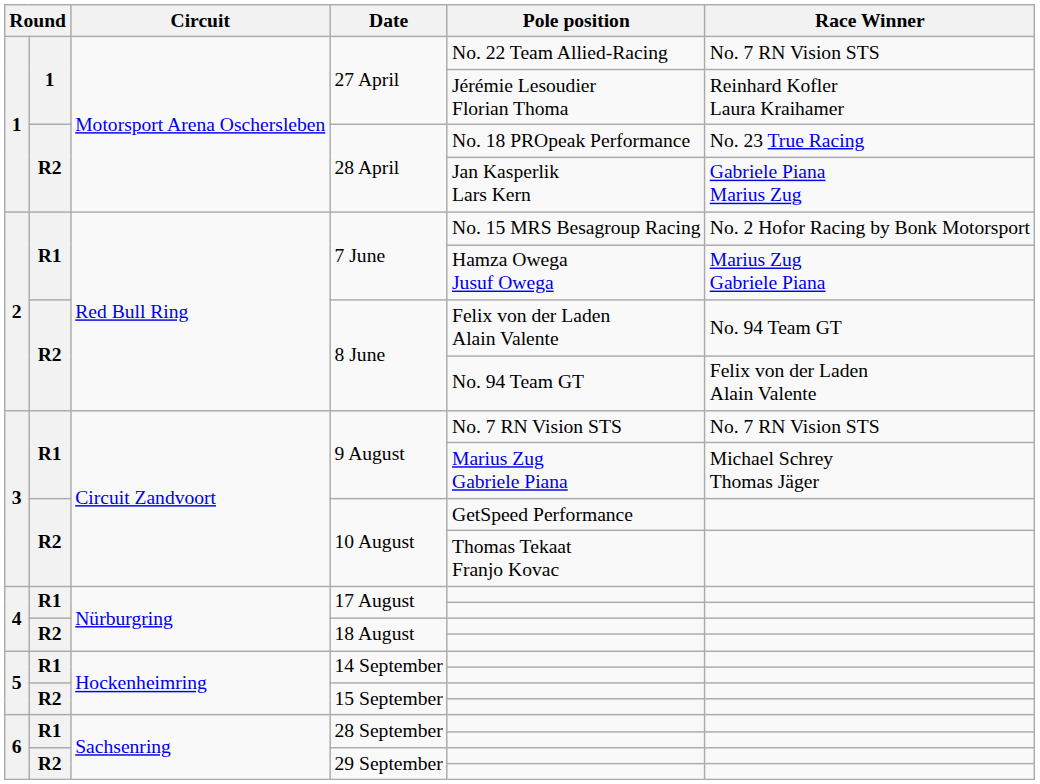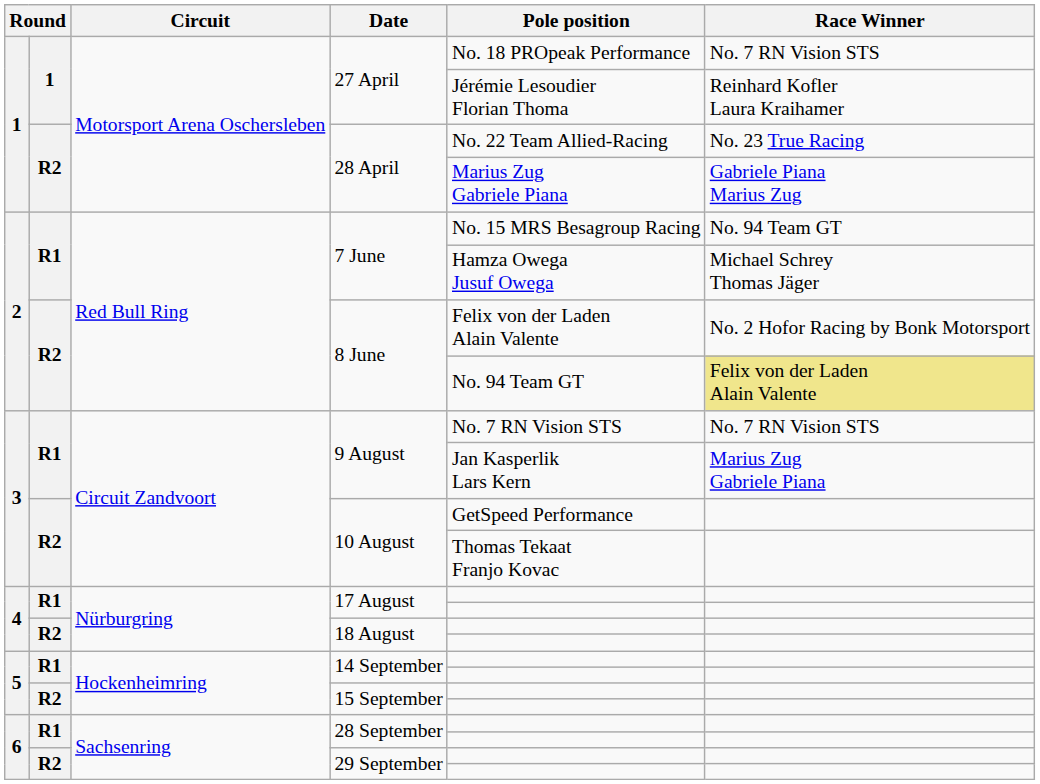(560, 52) No. 22 Team Allied-Racing -> (571, 52) No. 18 PROpeak Performance
(571, 140) No. 18 PROpeak Performance -> (560, 140) No. 22 Team Allied-Racing
(506, 184) Jan Kasperlik Lars Kern -> (510, 184) Marius Zug Gabriele Piana
(870, 227) No. 2 Hofor Racing by Bonk Motorsport -> (776, 227) No. 94 Team GT
(768, 271) Marius Zug Gabriele Piana -> (771, 271) Michael Schrey Thomas Jäger
(776, 327) No. 94 Team GT -> (870, 327) No. 2 Hofor Racing by Bonk Motorsport
(789, 382) no background -> (789, 382) khaki background
(510, 470) Marius Zug Gabriele Piana -> (506, 470) Jan Kasperlik Lars Kern
(771, 470) Michael Schrey Thomas Jäger -> (768, 470) Marius Zug Gabriele Piana
